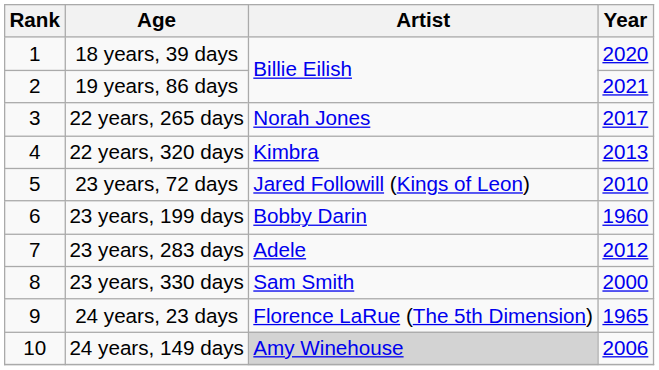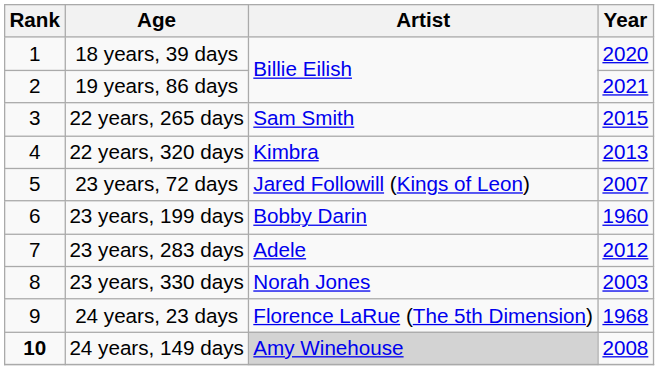(312, 119) Norah Jones -> (304, 119) Sam Smith
(625, 119) 2017 -> (625, 119) 2015
(625, 184) 2010 -> (625, 184) 2007
(304, 282) Sam Smith -> (312, 282) Norah Jones
(625, 282) 2000 -> (625, 282) 2003
(625, 315) 1965 -> (625, 315) 1968
(35, 348) normal -> (35, 348) bold
(625, 348) 2006 -> (625, 348) 2008
